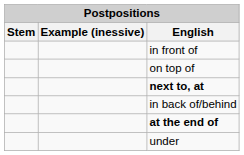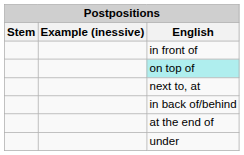(172, 68) no background -> (172, 68) paleturquoise background
(177, 86) bold -> (175, 86) normal
(184, 123) bold -> (182, 123) normal
